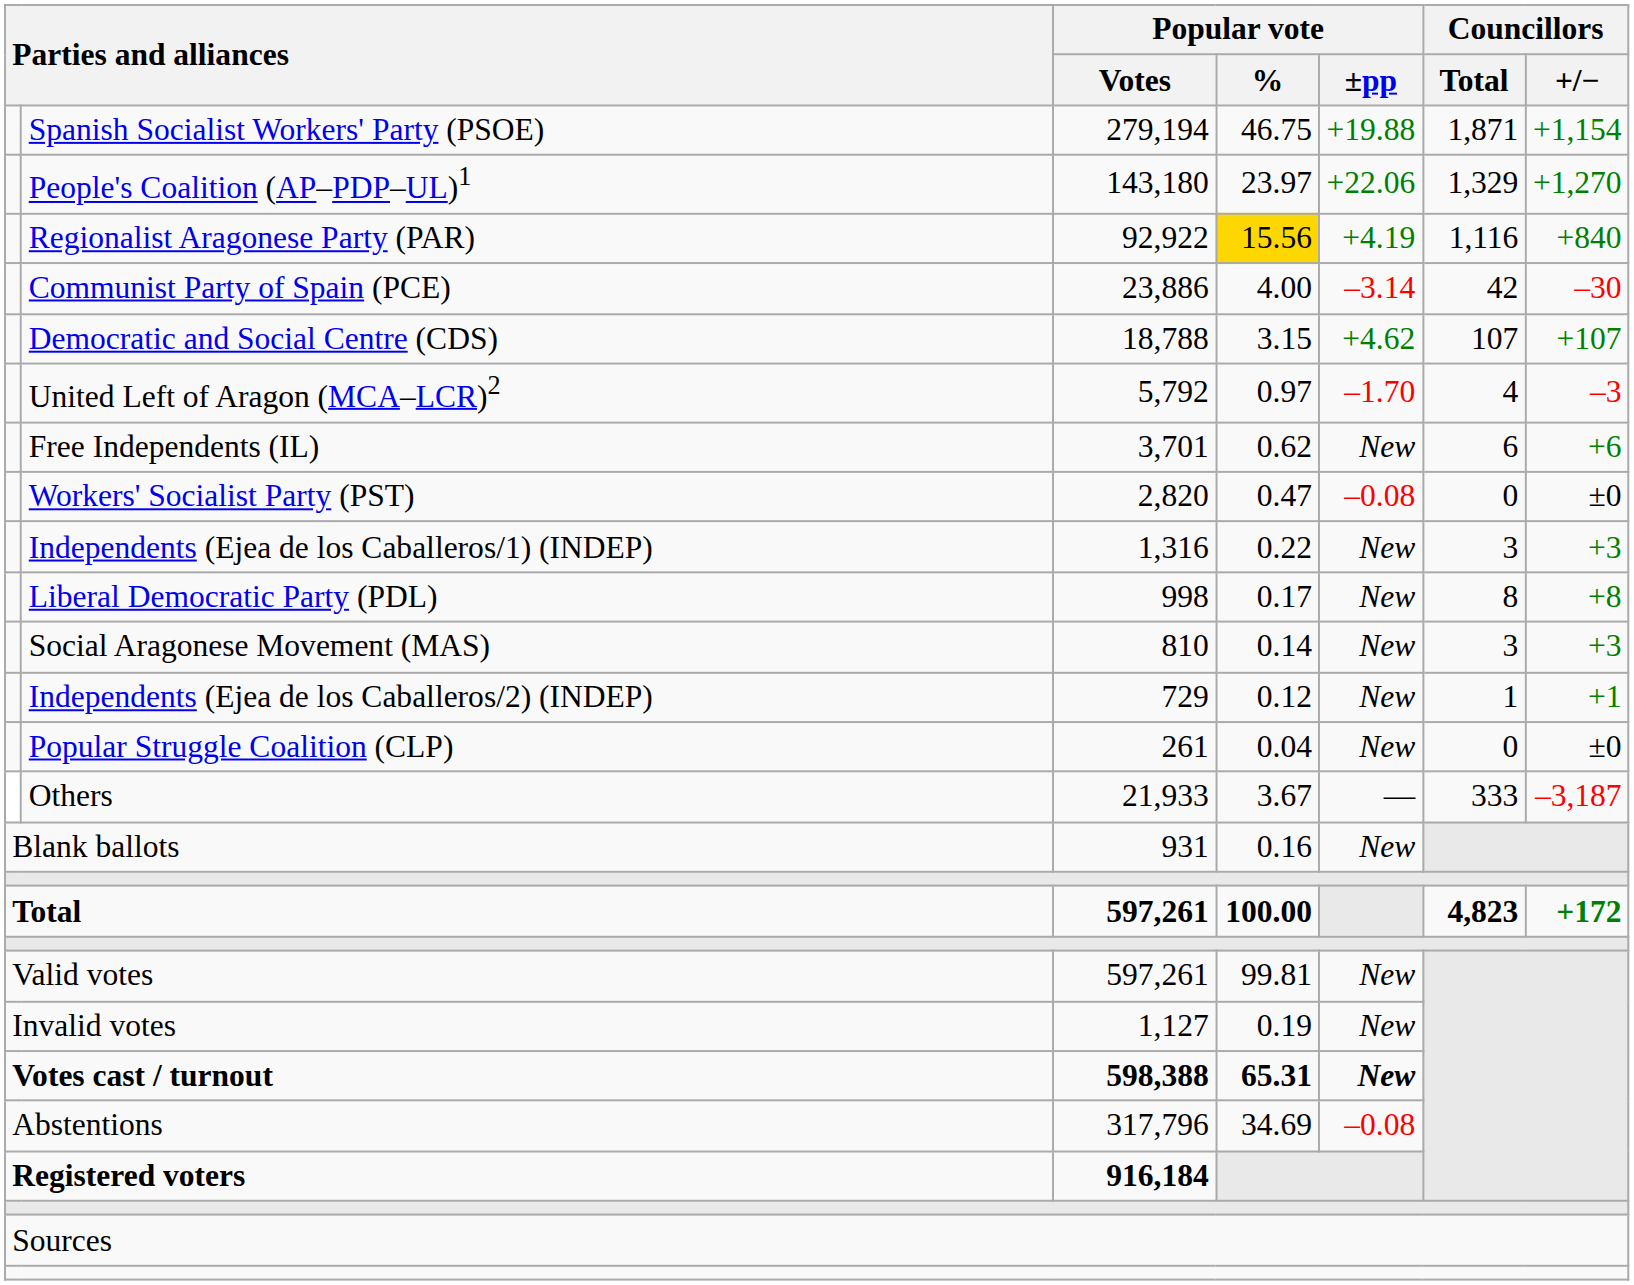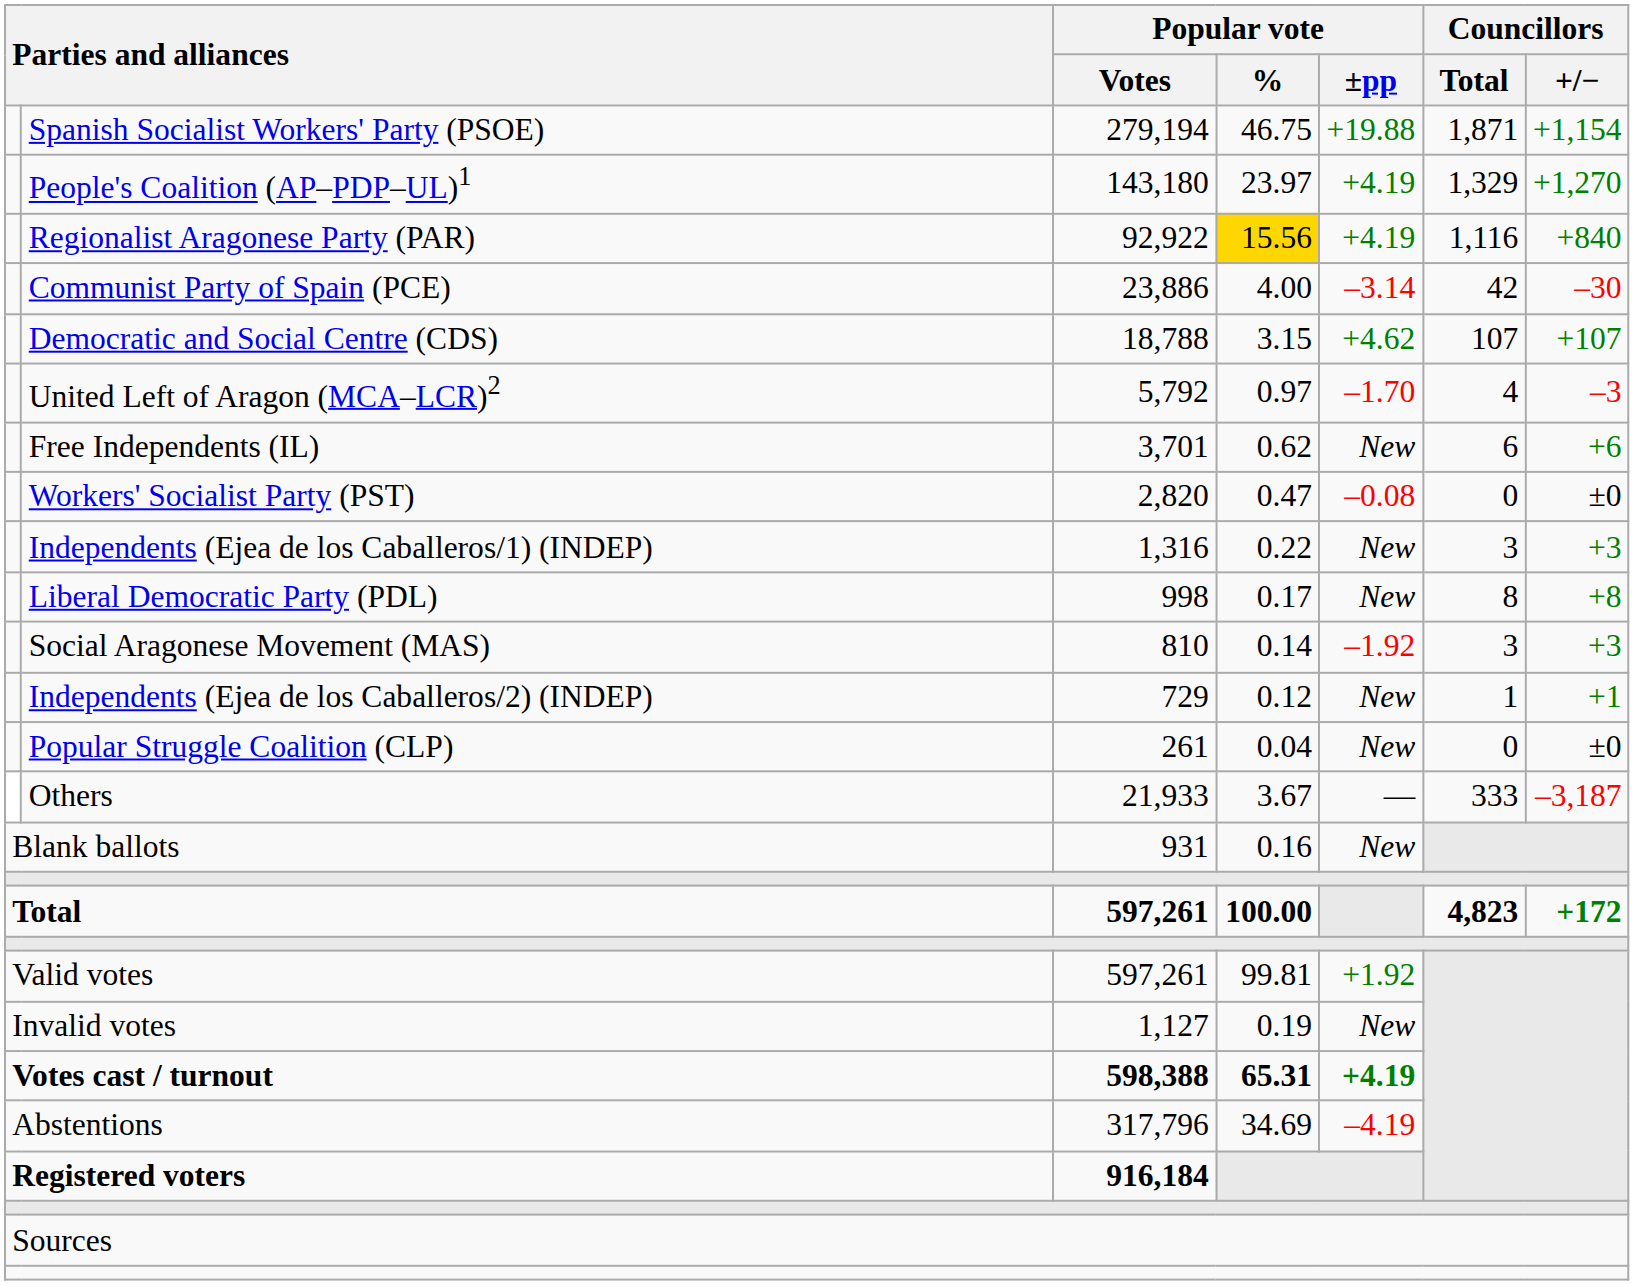(1371, 183) +22.06 -> (1379, 183) +4.19
(1387, 646) New -> (1380, 646) –1.92
(1387, 975) New -> (1379, 975) +1.92
(1386, 1075) New -> (1379, 1075) +4.19
(1380, 1125) –0.08 -> (1380, 1125) –4.19
